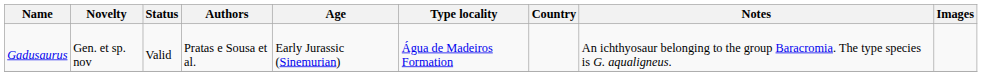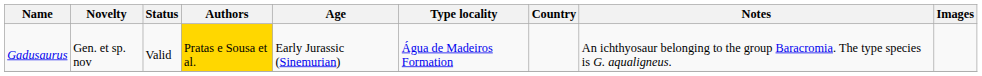(226, 54) no background -> (226, 54) gold background
